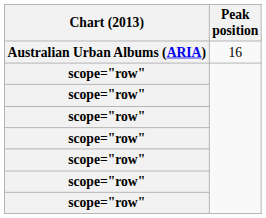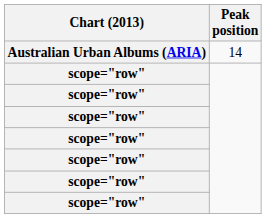(235, 52) 16 -> (235, 52) 14
